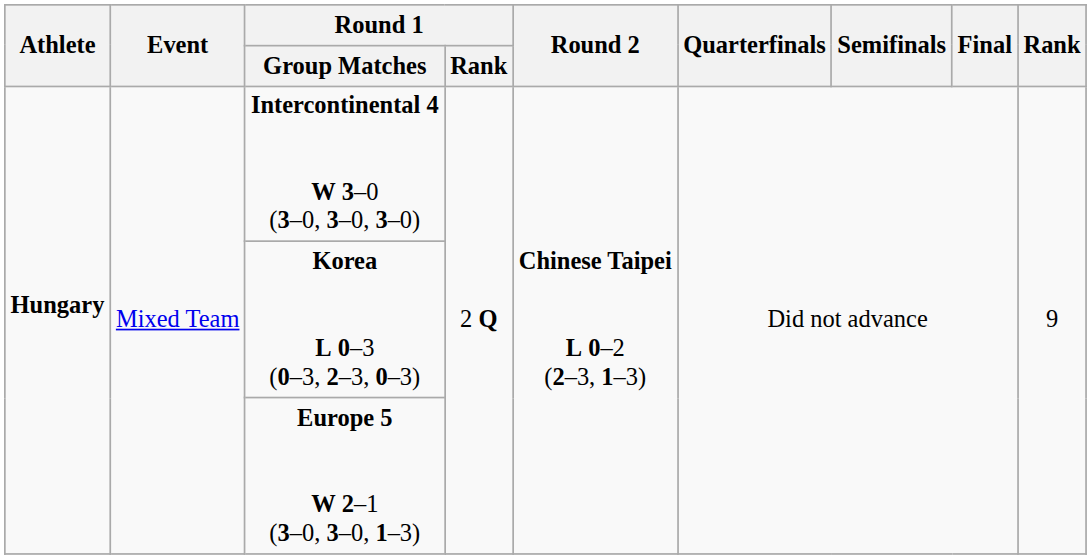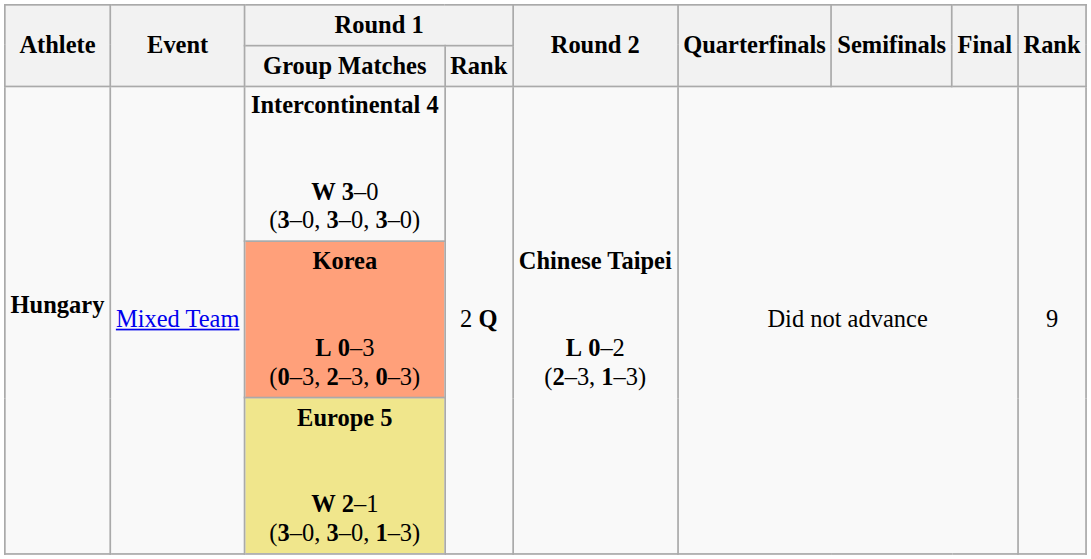(345, 319) no background -> (345, 319) lightsalmon background
(345, 475) no background -> (345, 475) khaki background
